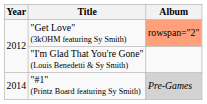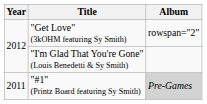(174, 33) lightsalmon background -> (174, 33) no background
(16, 86) 2014 -> (16, 86) 2011
